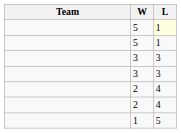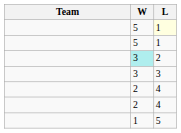(135, 58) no background -> (135, 58) paleturquoise background
(158, 58) 3 -> (158, 58) 2
